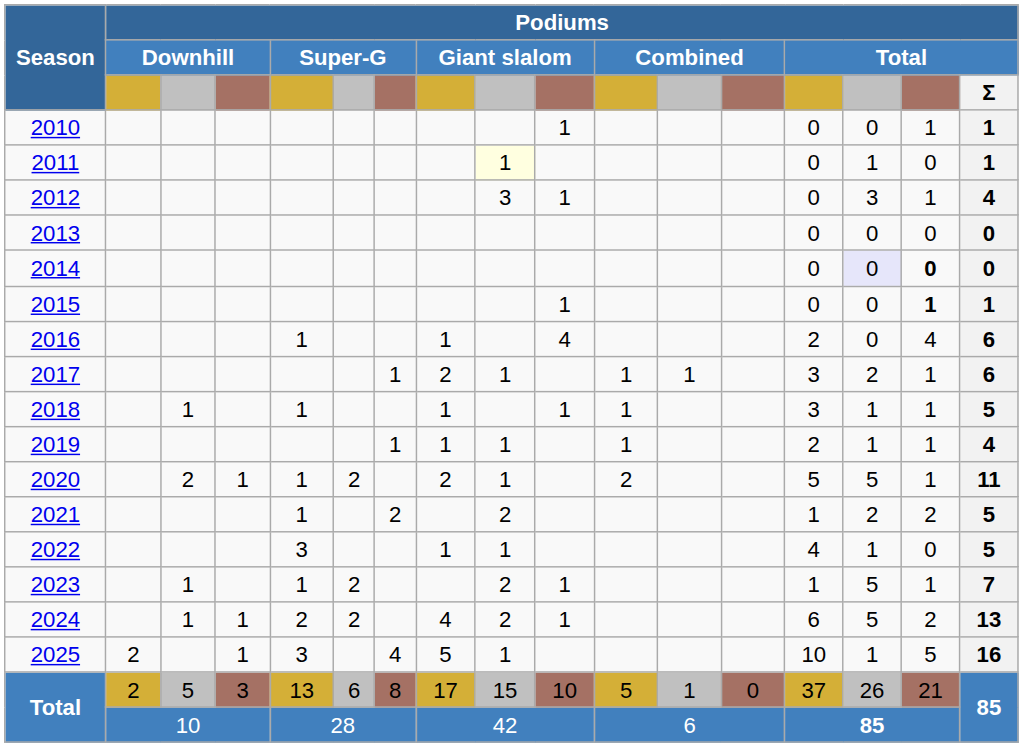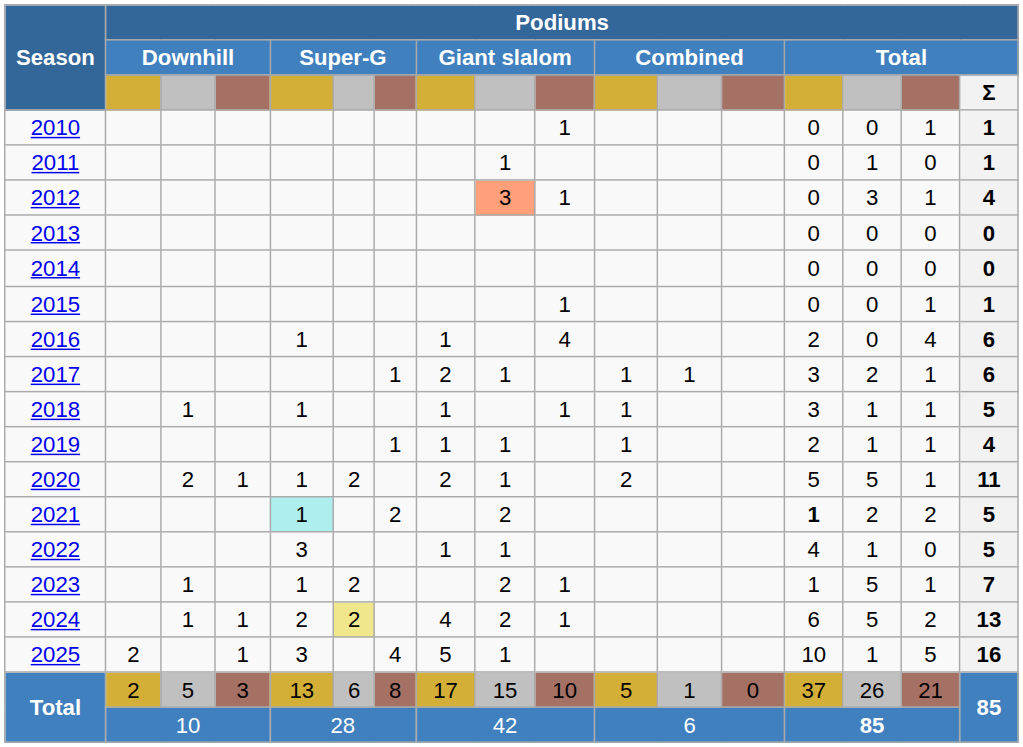(505, 163) lightyellow background -> (505, 163) no background
(505, 198) no background -> (505, 198) lightsalmon background
(872, 268) lavender background -> (872, 268) no background
(930, 268) bold -> (930, 268) normal
(930, 304) bold -> (930, 304) normal
(302, 514) no background -> (302, 514) paleturquoise background
(814, 514) normal -> (814, 514) bold
(354, 620) no background -> (354, 620) khaki background
